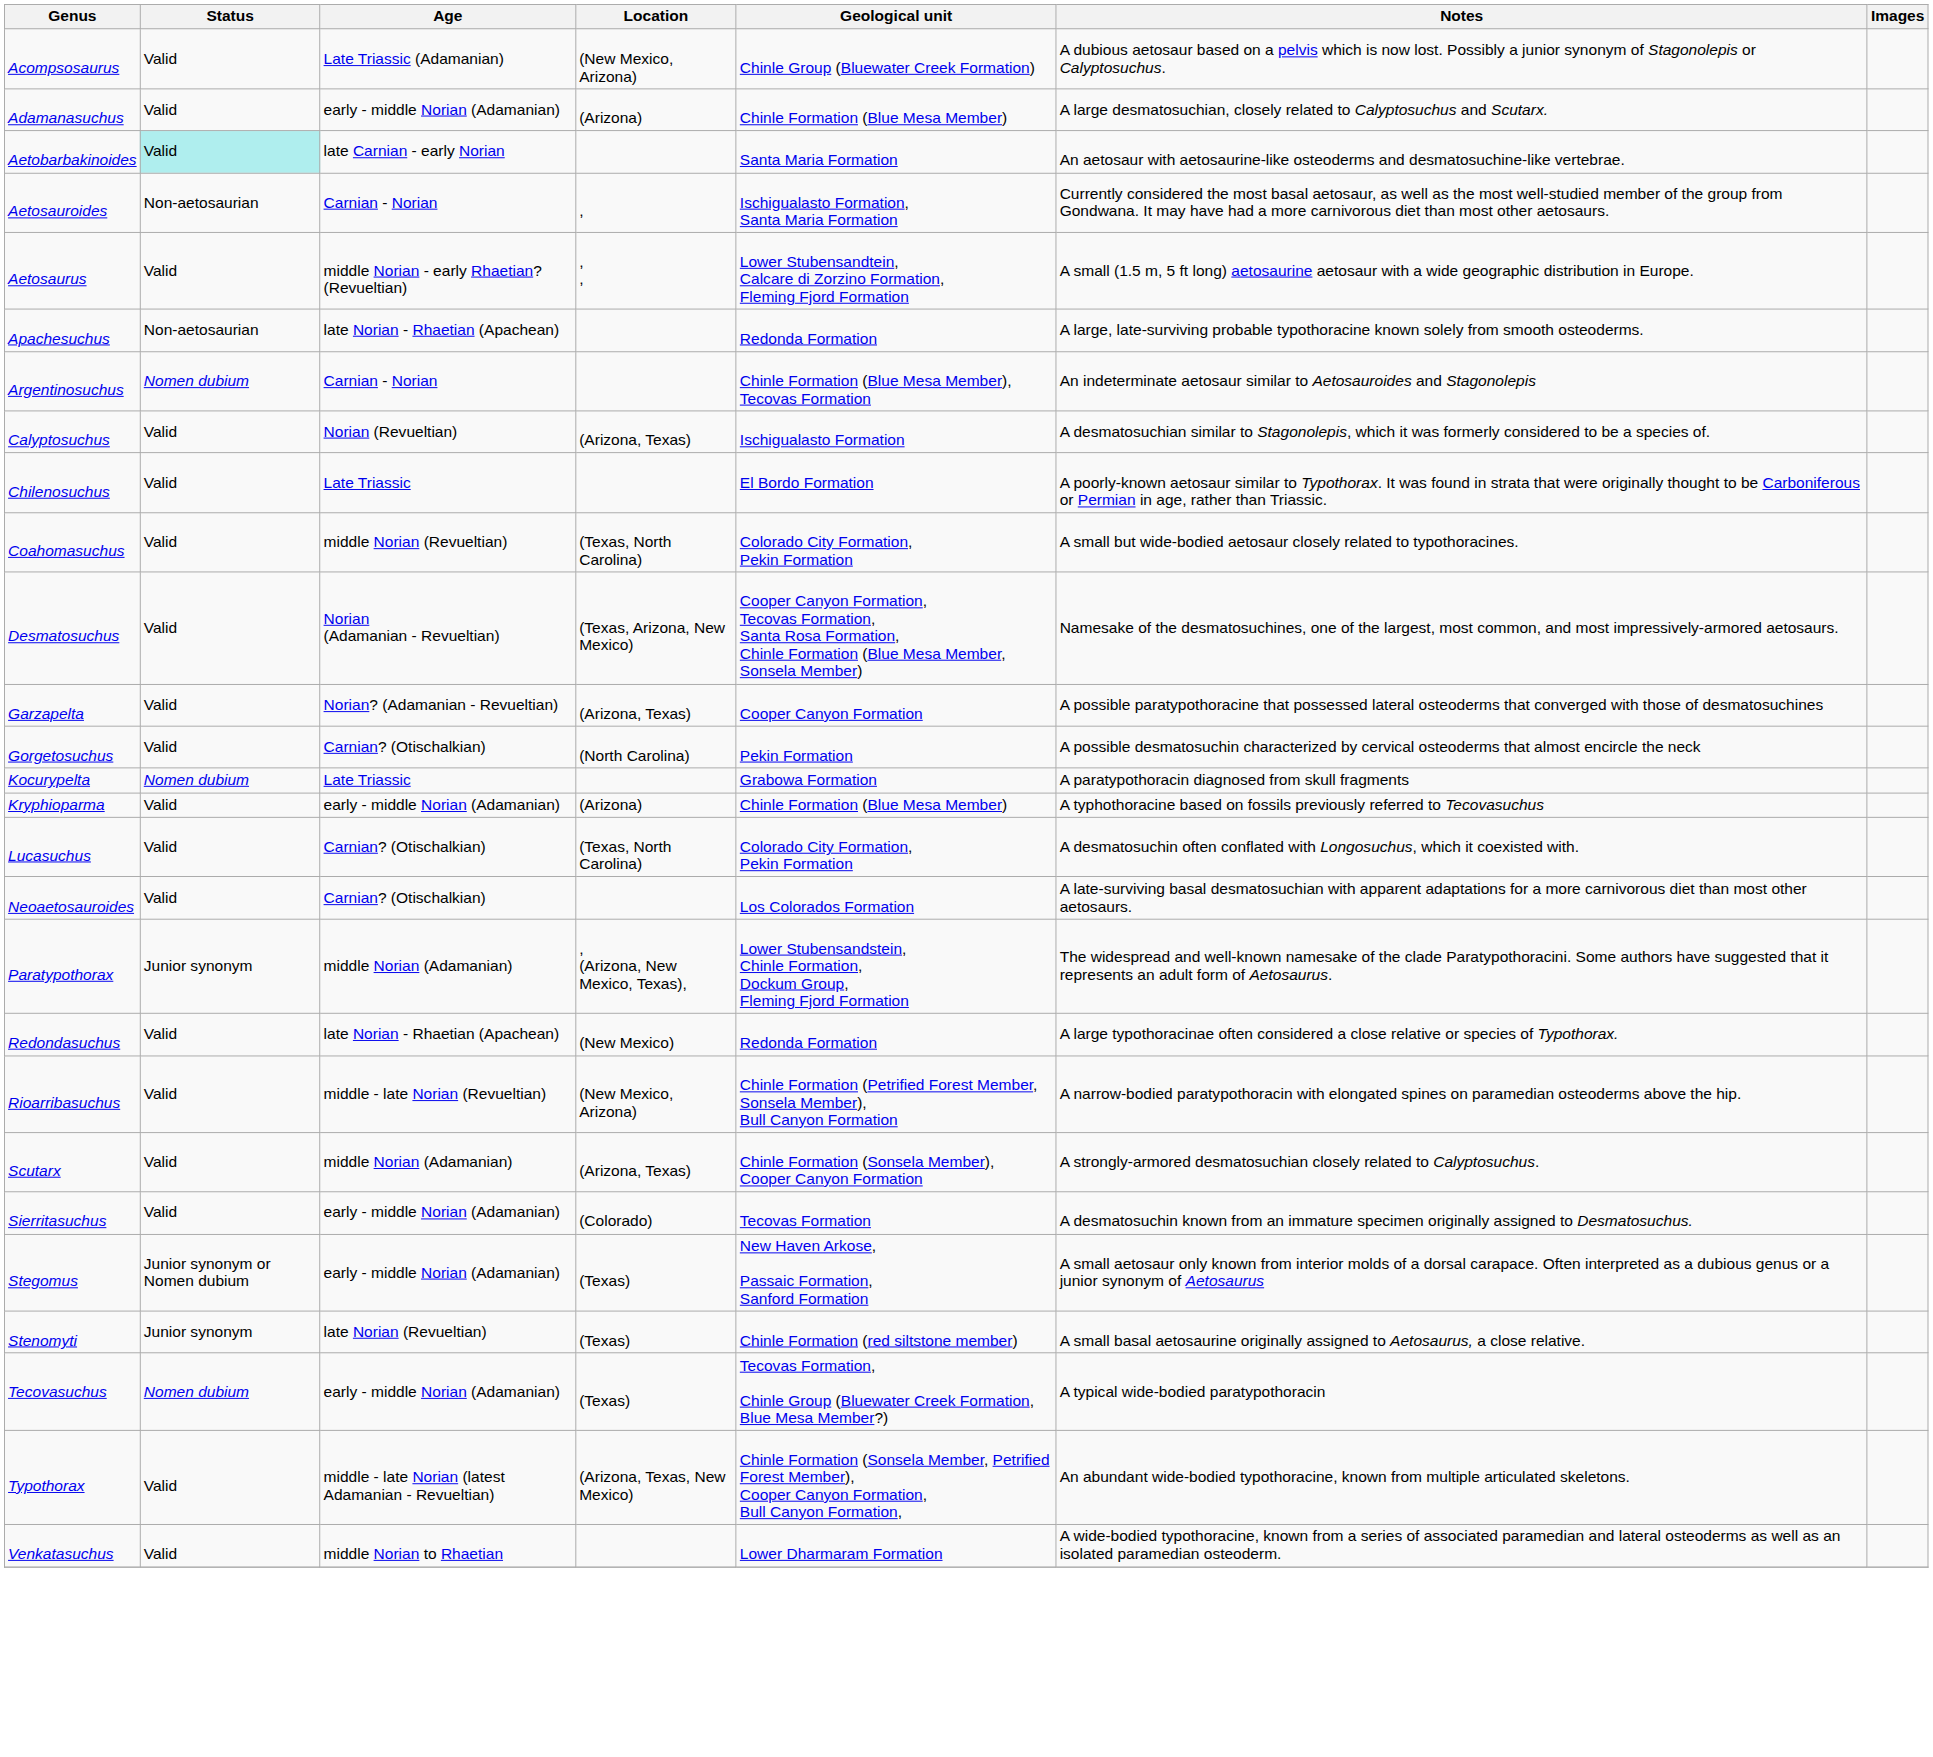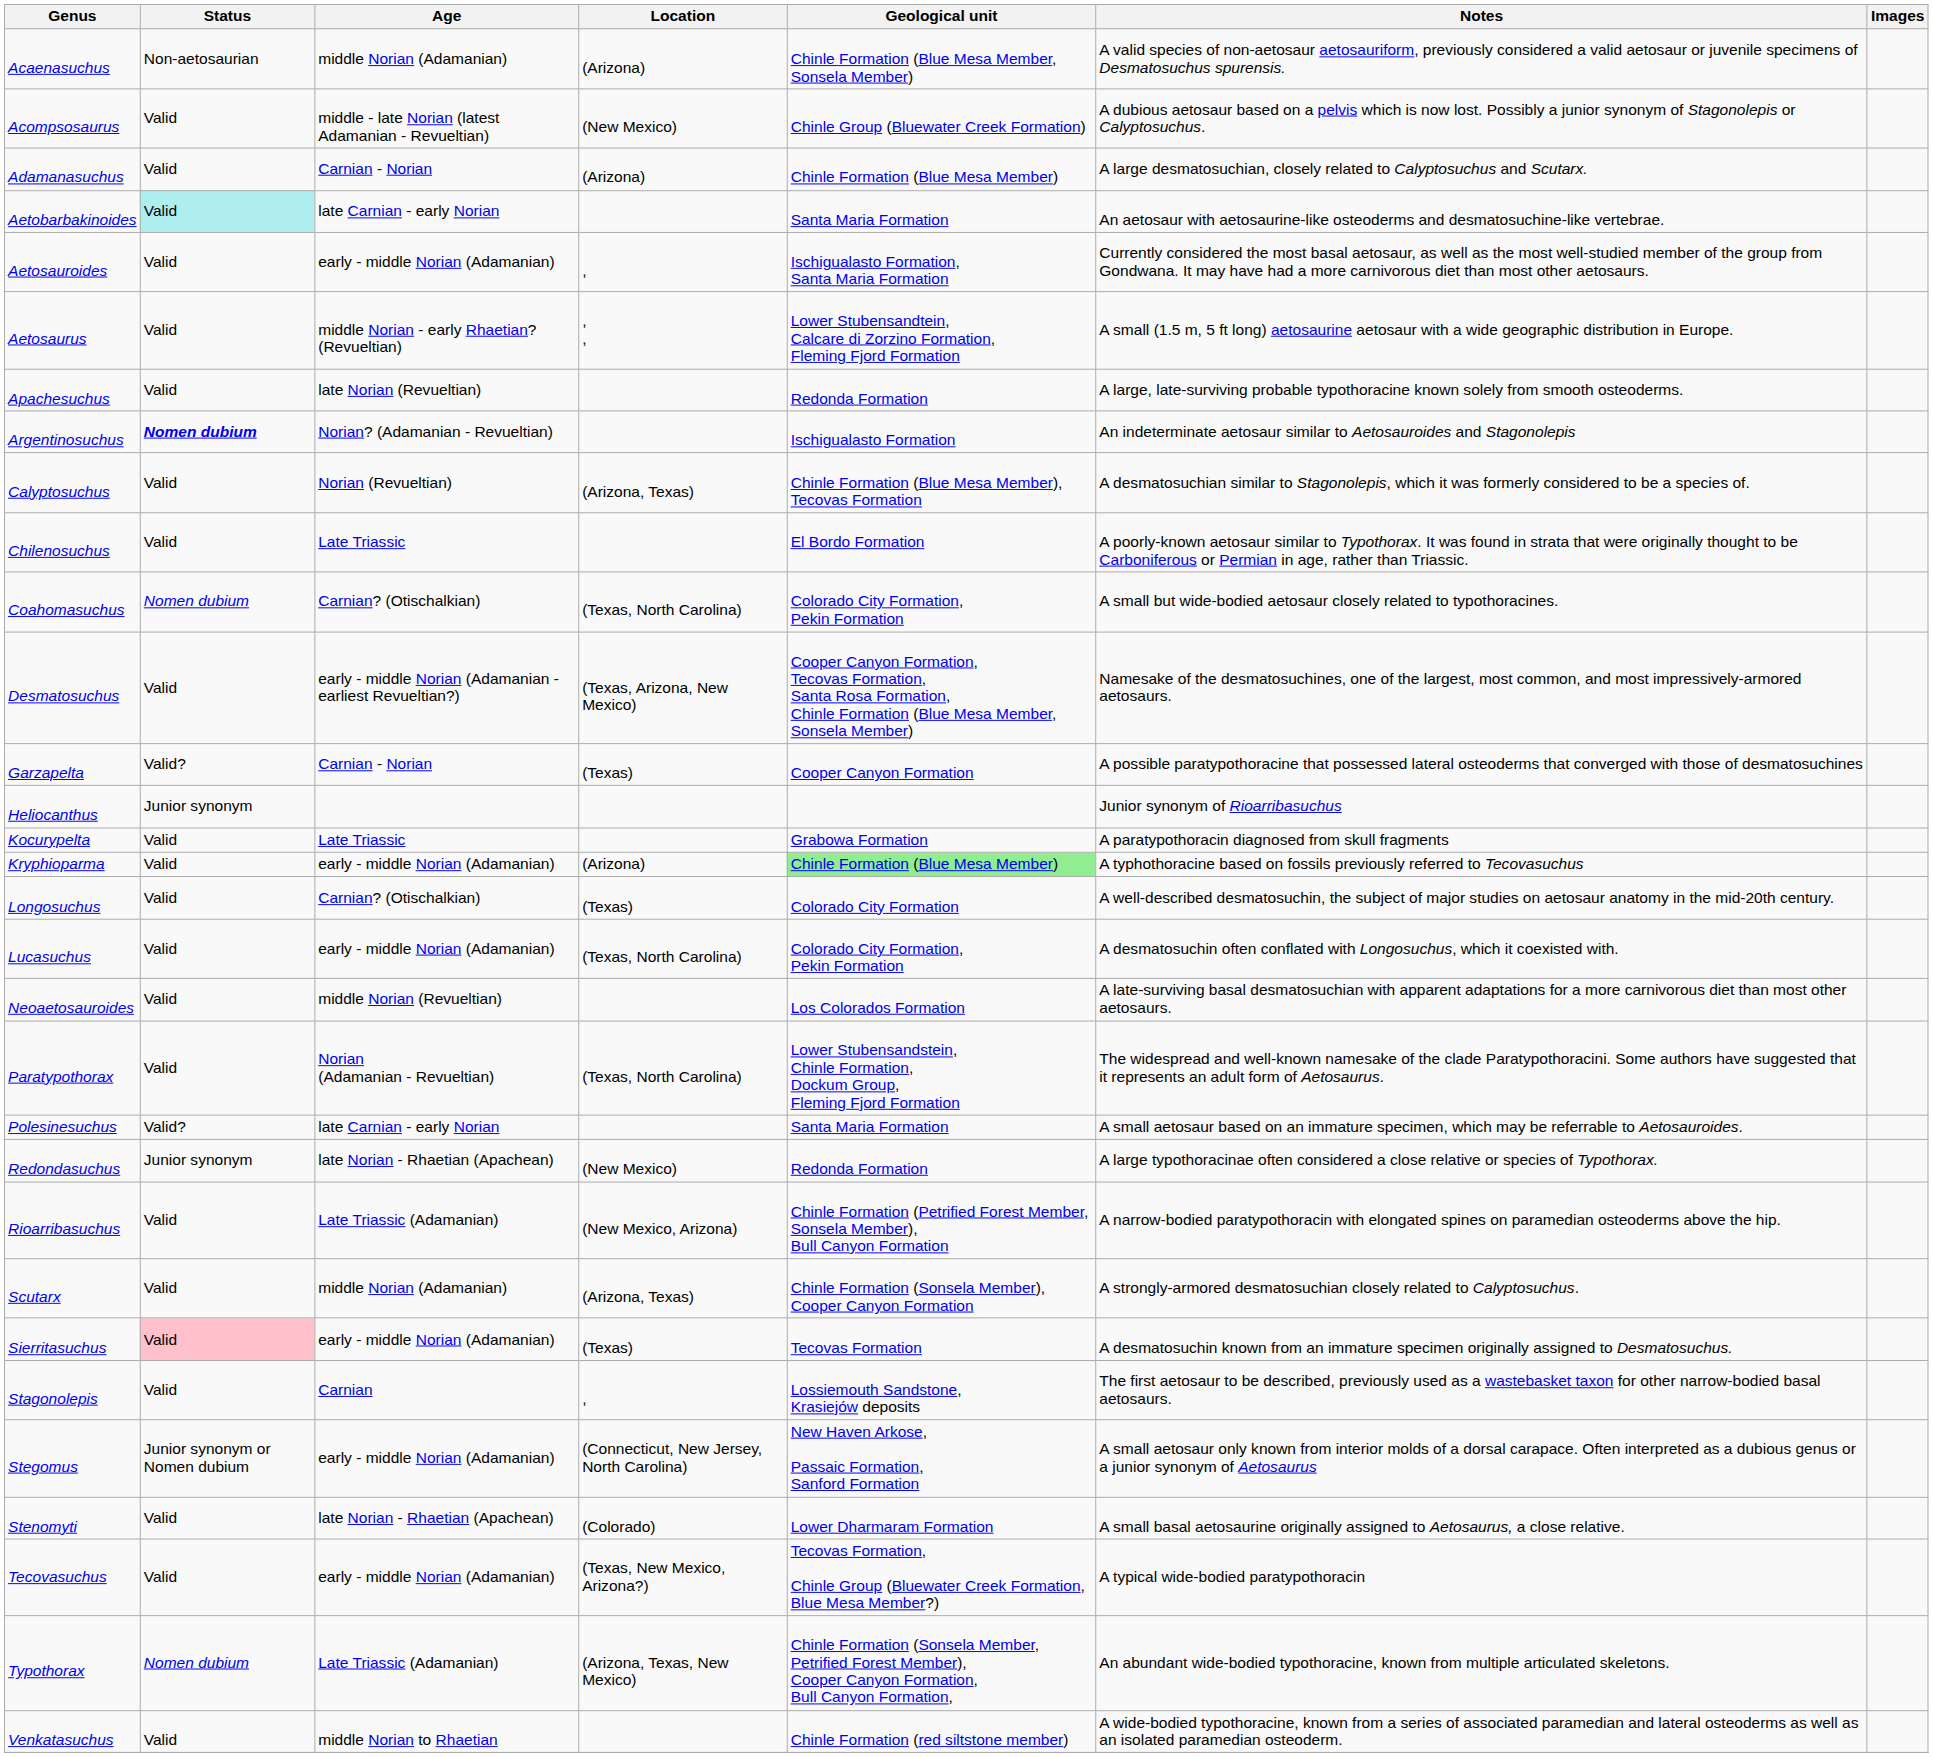+ row: (59, 67)
(414, 58) Late Triassic (Adamanian) -> (409, 127) middle - late Norian (latest Adamanian - Revueltian)
(626, 67) (New Mexico, Arizona) -> (630, 127) (New Mexico)
(442, 109) early - middle Norian (Adamanian) -> (375, 169) Carnian - Norian
(201, 202) Non-aetosaurian -> (160, 262) Valid
(381, 202) Carnian - Norian -> (436, 262) early - middle Norian (Adamanian)
(201, 330) Non-aetosaurian -> (160, 389) Valid
(441, 330) late Norian - Rhaetian (Apachean) -> (400, 389) late Norian (Revueltian)
(196, 381) normal -> (200, 431) bold
(381, 381) Carnian - Norian -> (436, 431) Norian? (Adamanian - Revueltian)
(876, 389) Chinle Formation (Blue Mesa Member), Tecovas Formation -> (873, 440) Ischigualasto Formation
(822, 440) Ischigualasto Formation -> (927, 491) Chinle Formation (Blue Mesa Member), Tecovas Formation
(160, 542) Valid -> (196, 601) Nomen dubium
(415, 542) middle Norian (Revueltian) -> (399, 601) Carnian? (Otischalkian)
(412, 628) Norian (Adamanian - Revueltian) -> (439, 687) early - middle Norian (Adamanian - earliest Revueltian?)
(160, 705) Valid -> (165, 764) Valid?
(441, 705) Norian? (Adamanian - Revueltian) -> (375, 764) Carnian - Norian
(635, 713) (Arizona, Texas) -> (608, 773) (Texas)
- row: (61, 755)
+ row: (53, 815)
(196, 780) Nomen dubium -> (160, 839) Valid
(874, 805) no background -> (924, 864) lightgreen background
+ row: (54, 906)
(405, 847) Carnian? (Otischalkian) -> (436, 948) early - middle Norian (Adamanian)
(405, 897) Carnian? (Otischalkian) -> (410, 999) middle Norian (Revueltian)
(198, 966) Junior synonym -> (160, 1067) Valid
(418, 966) middle Norian (Adamanian) -> (406, 1067) Norian (Adamanian - Revueltian)
(633, 966) , (Arizona, New Mexico, Texas), -> (662, 1076) (Texas, North Carolina)
+ row: (62, 1127)
(160, 1034) Valid -> (198, 1160) Junior synonym
(435, 1093) middle - late Norian (Revueltian) -> (408, 1220) Late Triassic (Adamanian)
(160, 1213) no background -> (160, 1339) pink background
(616, 1221) (Colorado) -> (608, 1348) (Texas)
+ row: (53, 1398)
(605, 1281) (Texas) -> (672, 1458) (Connecticut, New Jersey, North Carolina)
(198, 1332) Junior synonym -> (160, 1517) Valid
(405, 1332) late Norian (Revueltian) -> (436, 1517) late Norian - Rhaetian (Apachean)
(605, 1340) (Texas) -> (619, 1526) (Colorado)
(879, 1340) Chinle Formation (red siltstone member) -> (892, 1526) Lower Dharmaram Formation
(196, 1391) Nomen dubium -> (160, 1577) Valid
(605, 1400) (Texas) -> (654, 1577) (Texas, New Mexico, Arizona?)
(160, 1486) Valid -> (196, 1663) Nomen dubium
(414, 1486) middle - late Norian (latest Adamanian - Revueltian) -> (408, 1663) Late Triassic (Adamanian)
(841, 1554) Lower Dharmaram Formation -> (930, 1740) Chinle Formation (red siltstone member)
